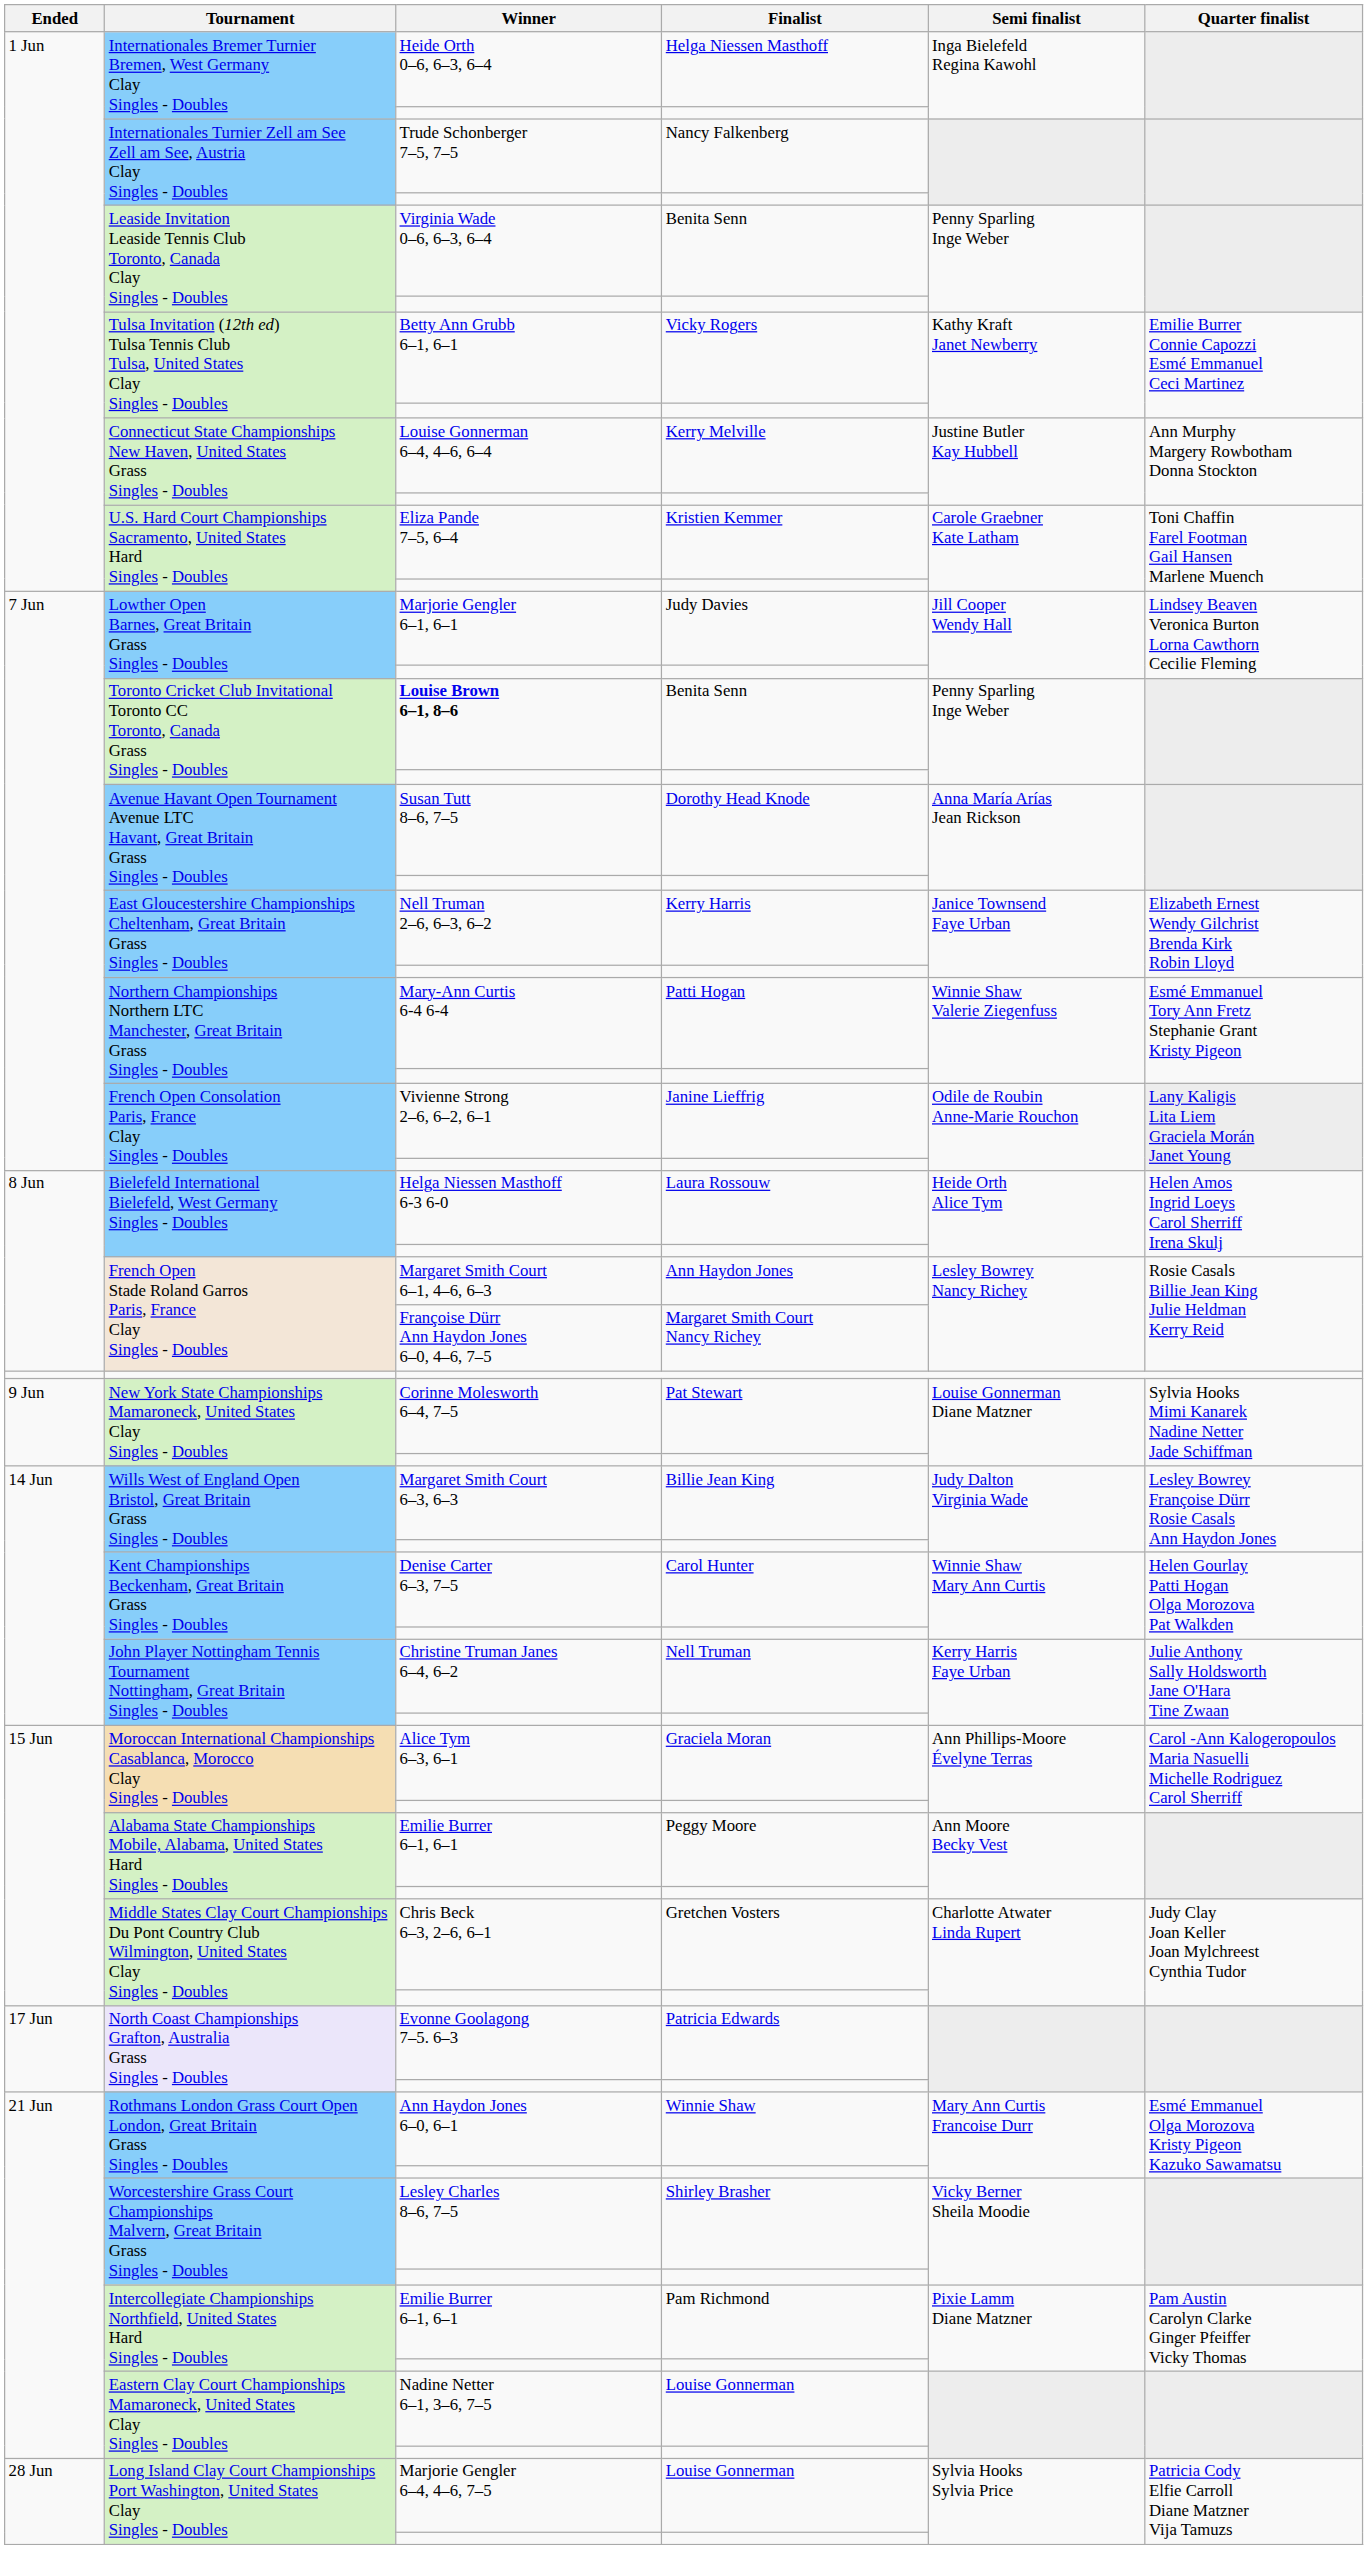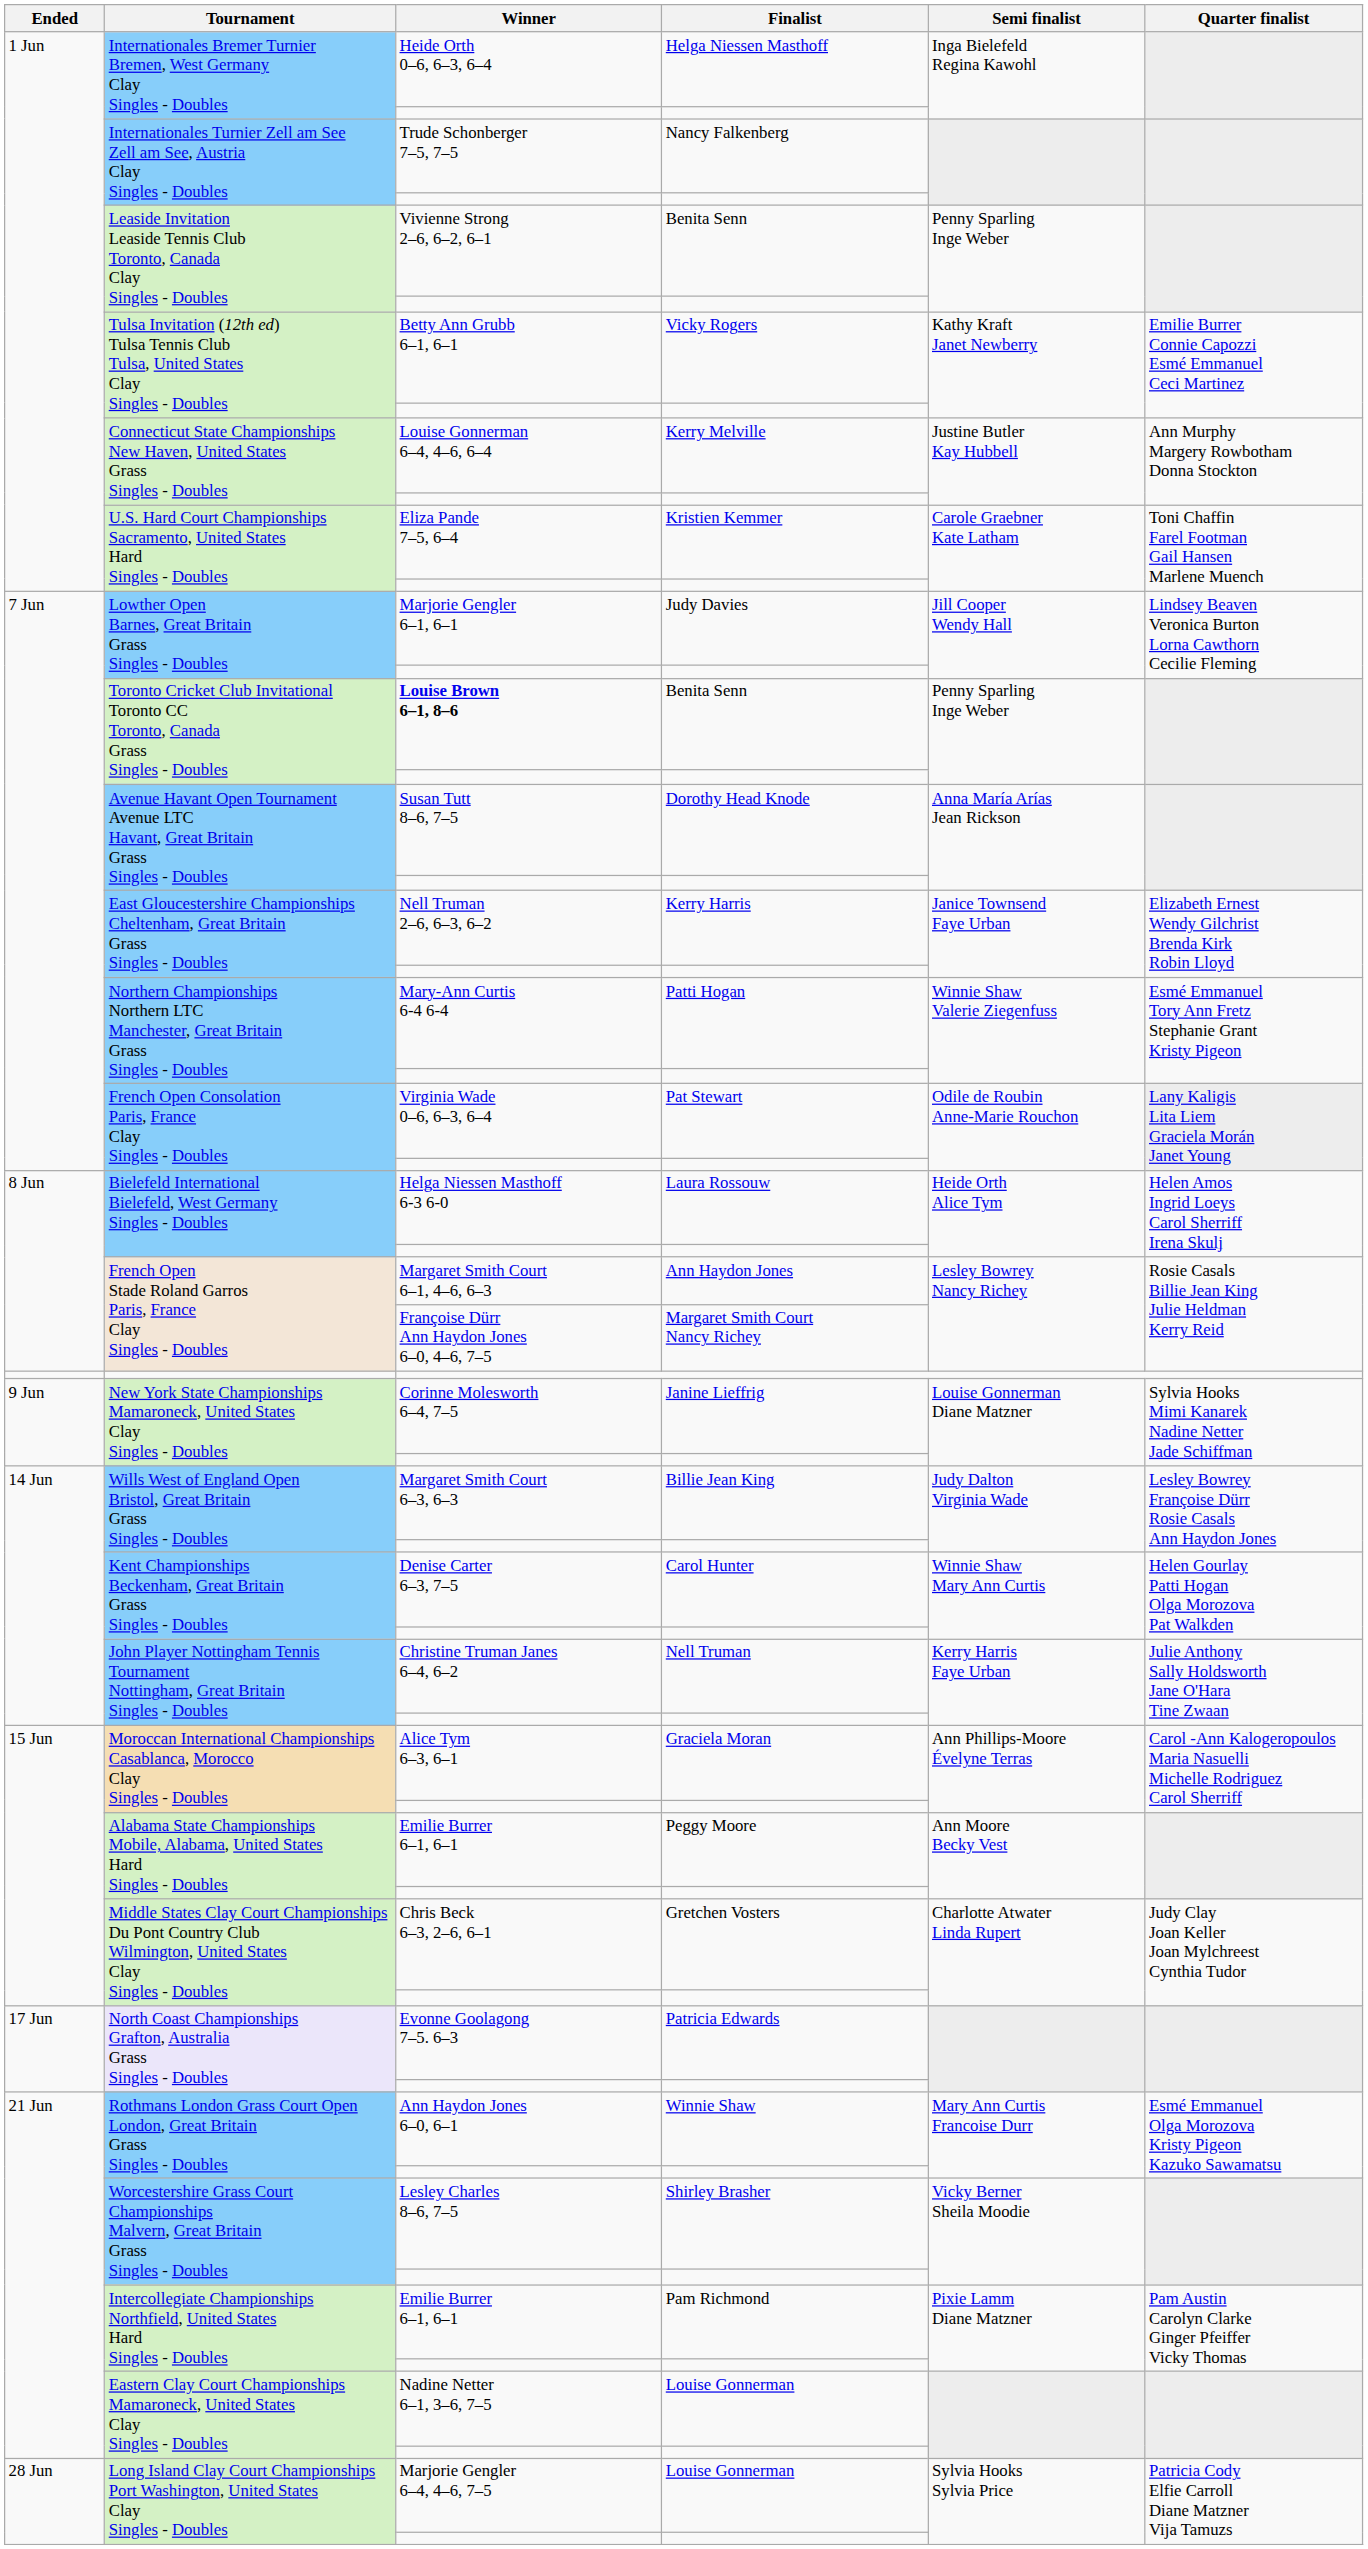(448, 228) Virginia Wade 0–6, 6–3, 6–4 -> (454, 228) Vivienne Strong 2–6, 6–2, 6–1
(454, 1106) Vivienne Strong 2–6, 6–2, 6–1 -> (448, 1106) Virginia Wade 0–6, 6–3, 6–4
(715, 1096) Janine Lieffrig -> (704, 1096) Pat Stewart
(704, 1392) Pat Stewart -> (715, 1392) Janine Lieffrig
